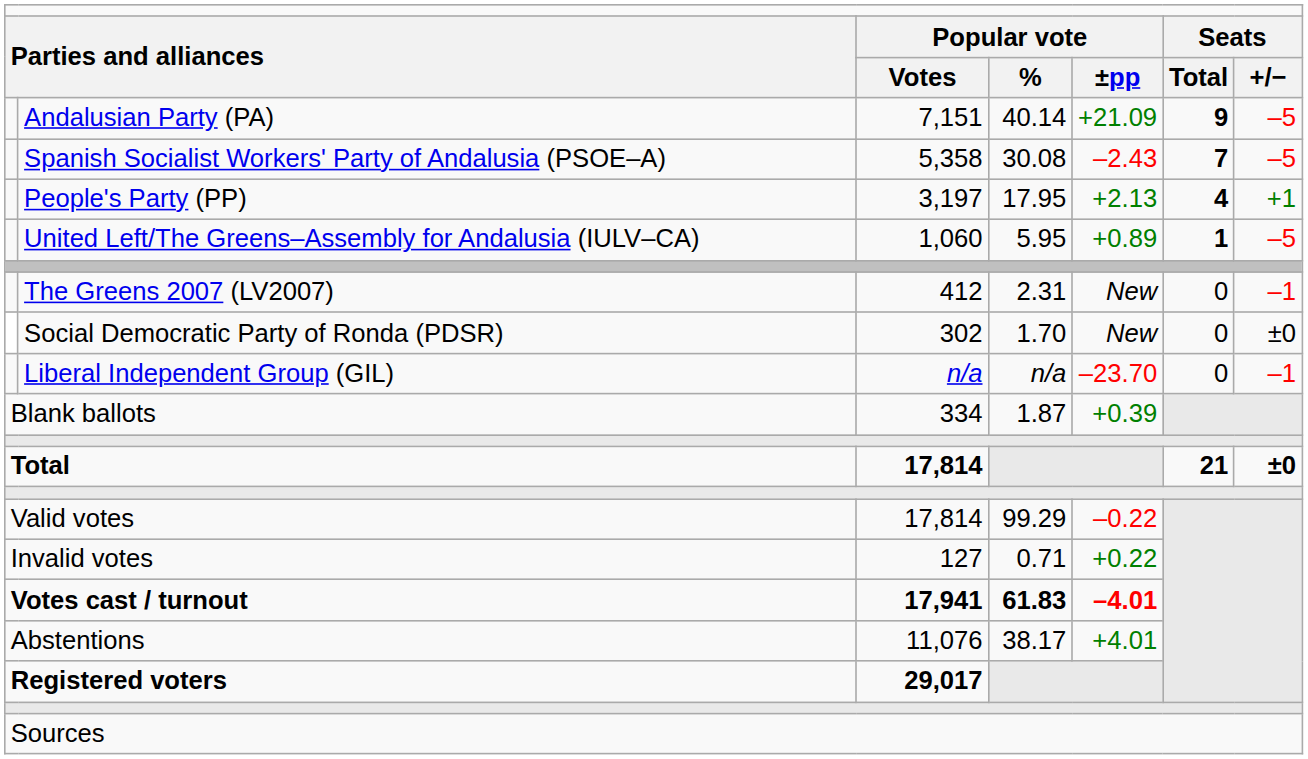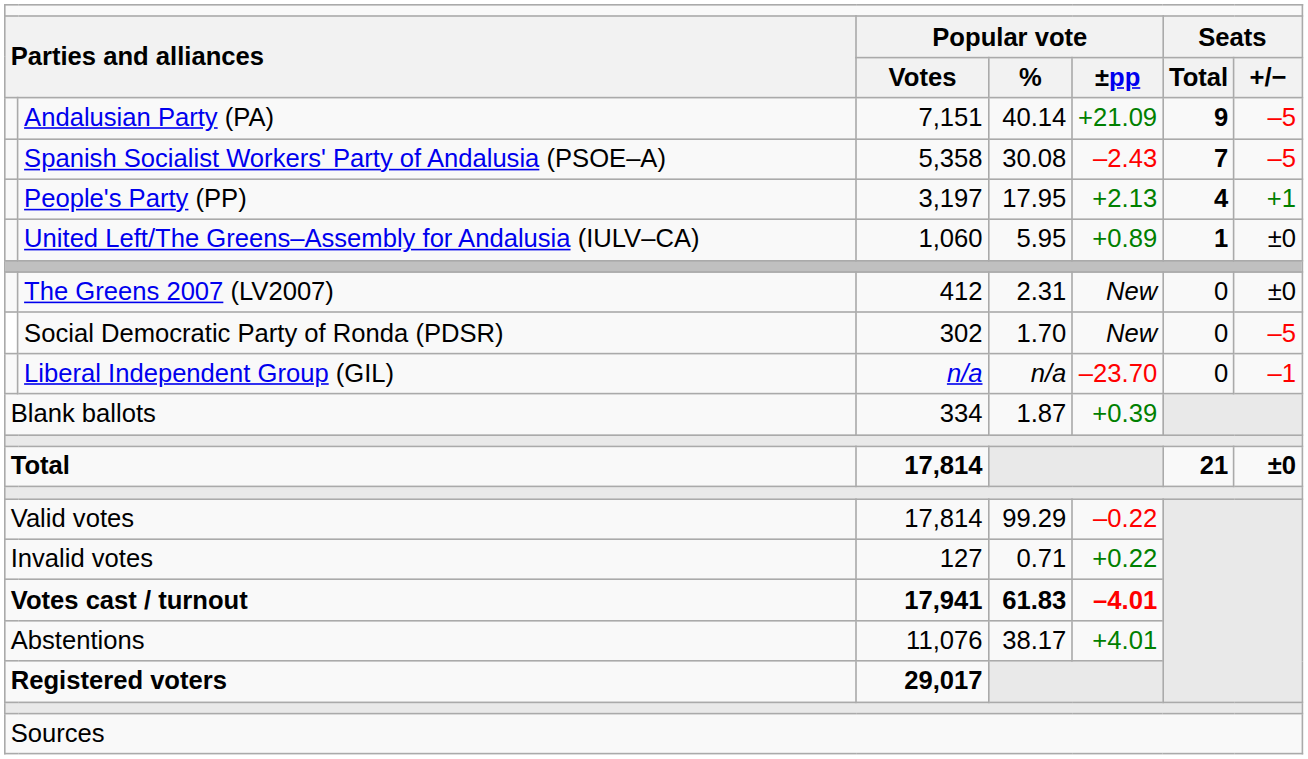(1282, 239) –5 -> (1282, 239) ±0
(1282, 292) –1 -> (1282, 292) ±0
(1282, 332) ±0 -> (1282, 332) –5
